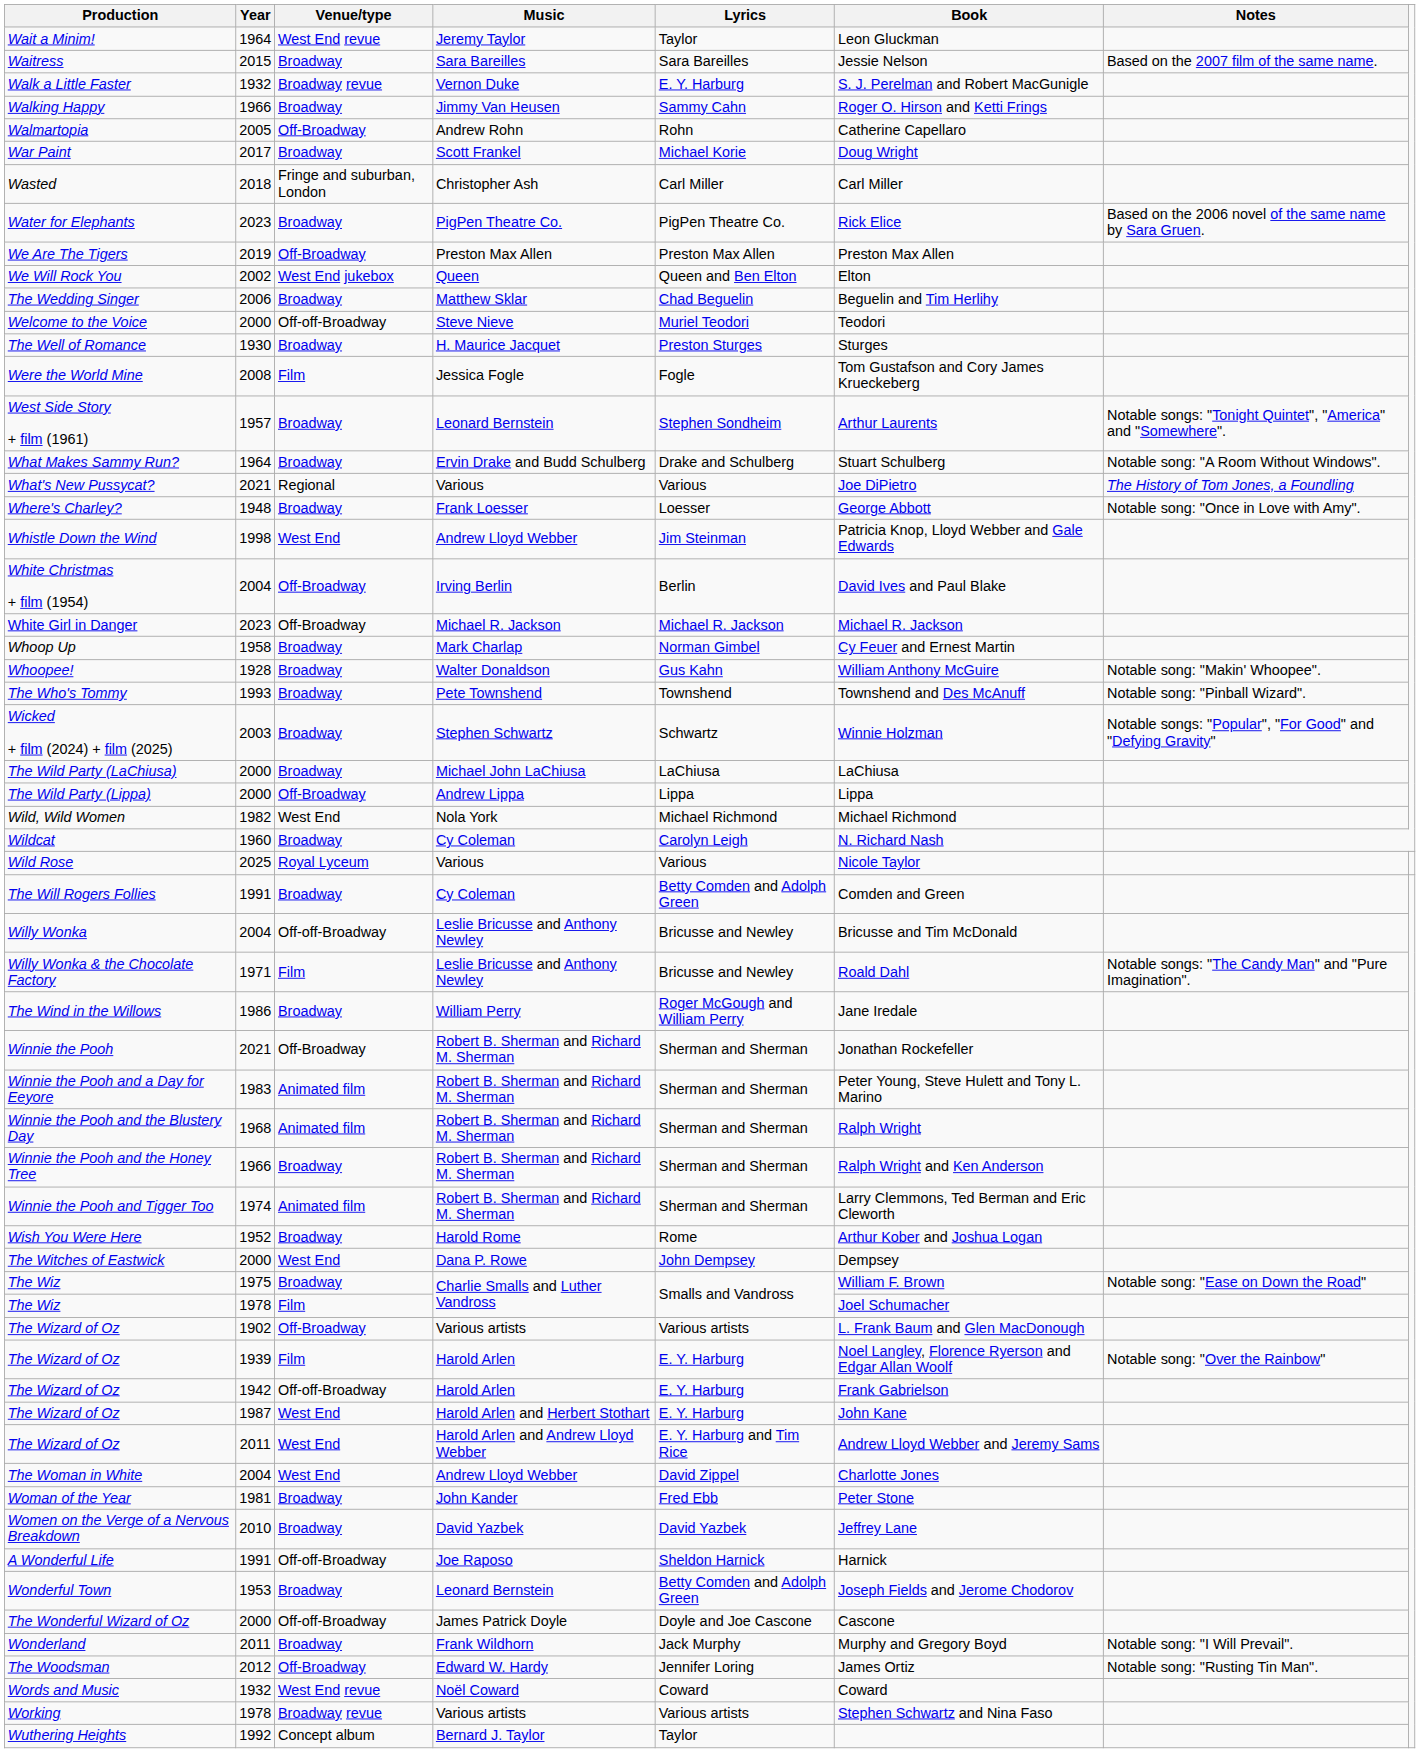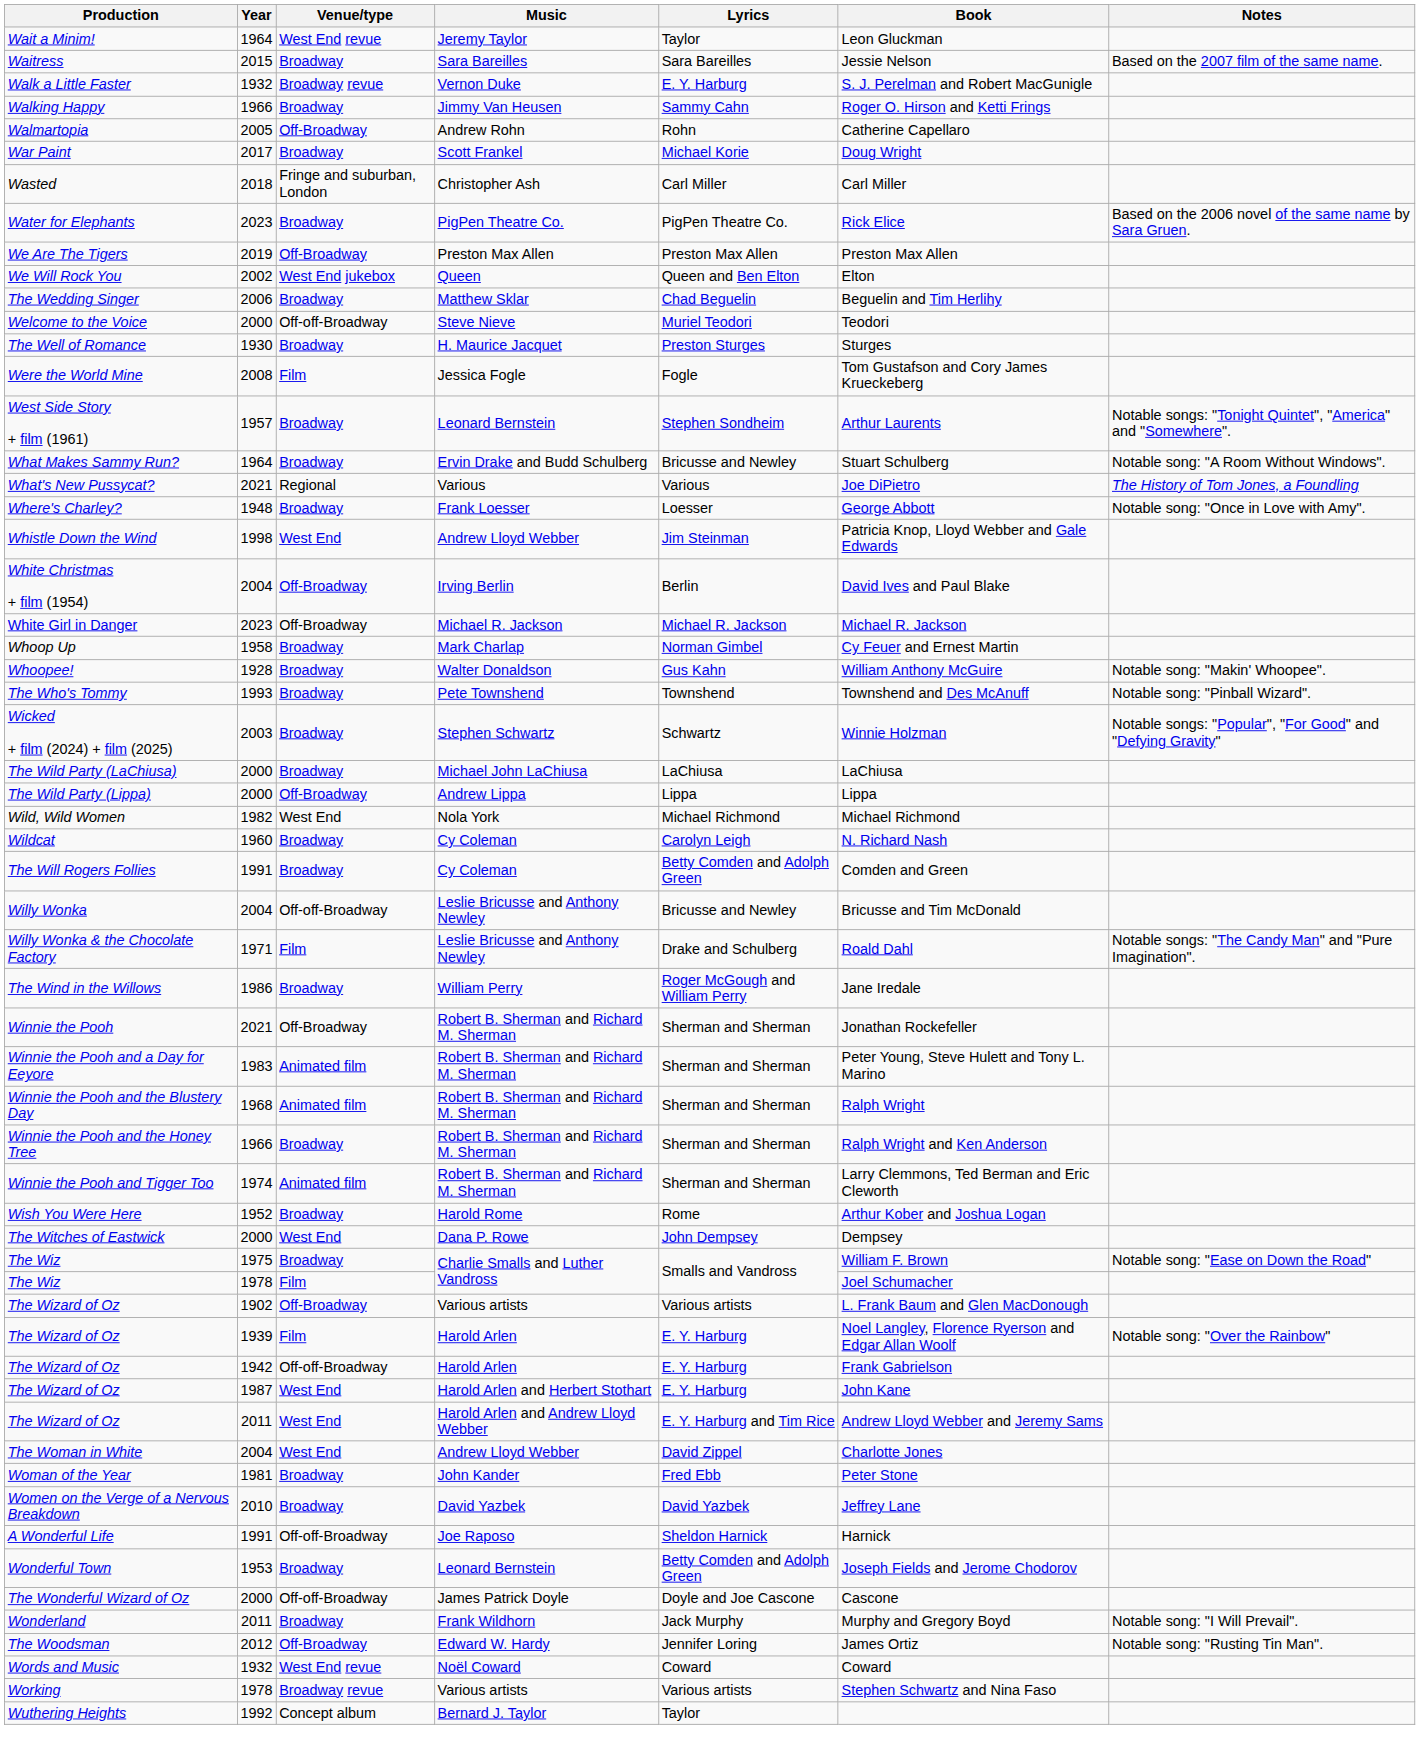(726, 462) Drake and Schulberg -> (729, 462) Bricusse and Newley
- row: (41, 863)
(726, 972) Bricusse and Newley -> (729, 949) Drake and Schulberg
